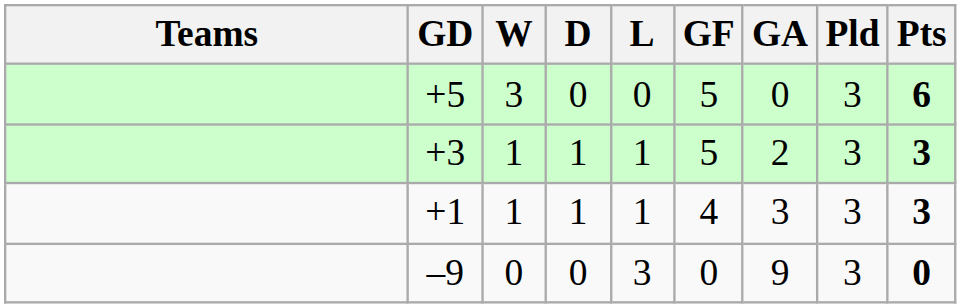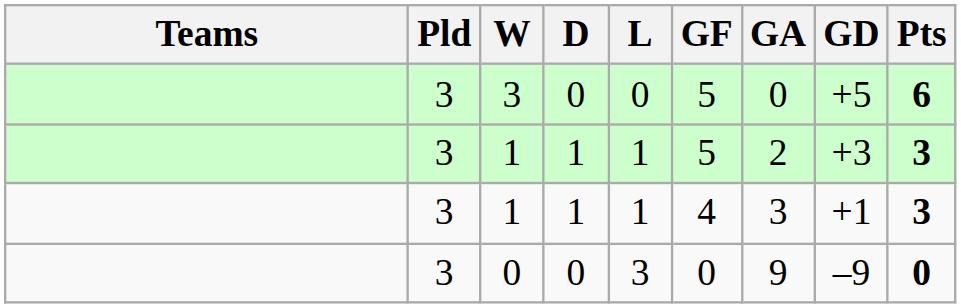columns swapped: (852, 34) <-> (445, 34)
